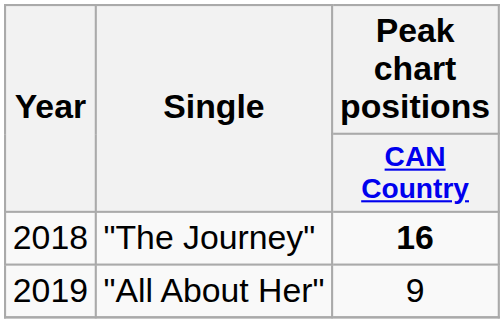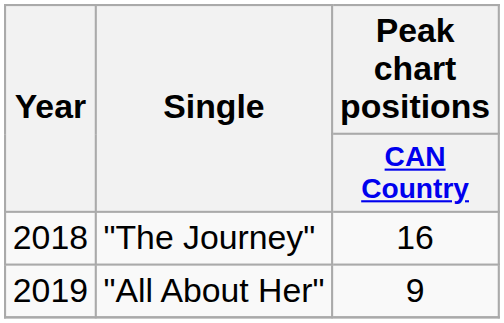(415, 237) bold -> (415, 237) normal
